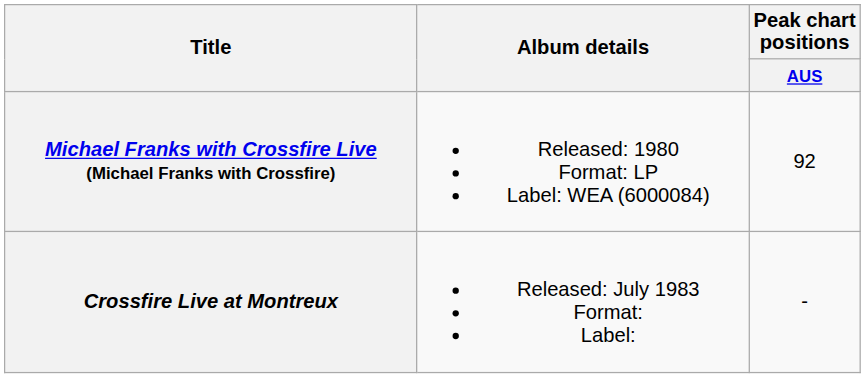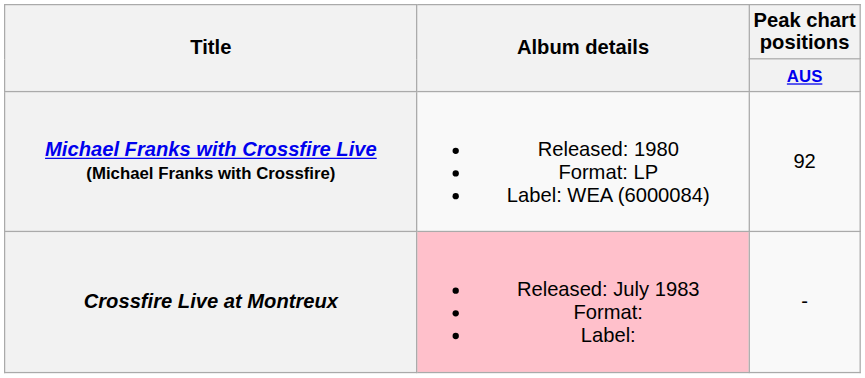(583, 313) no background -> (583, 313) pink background
